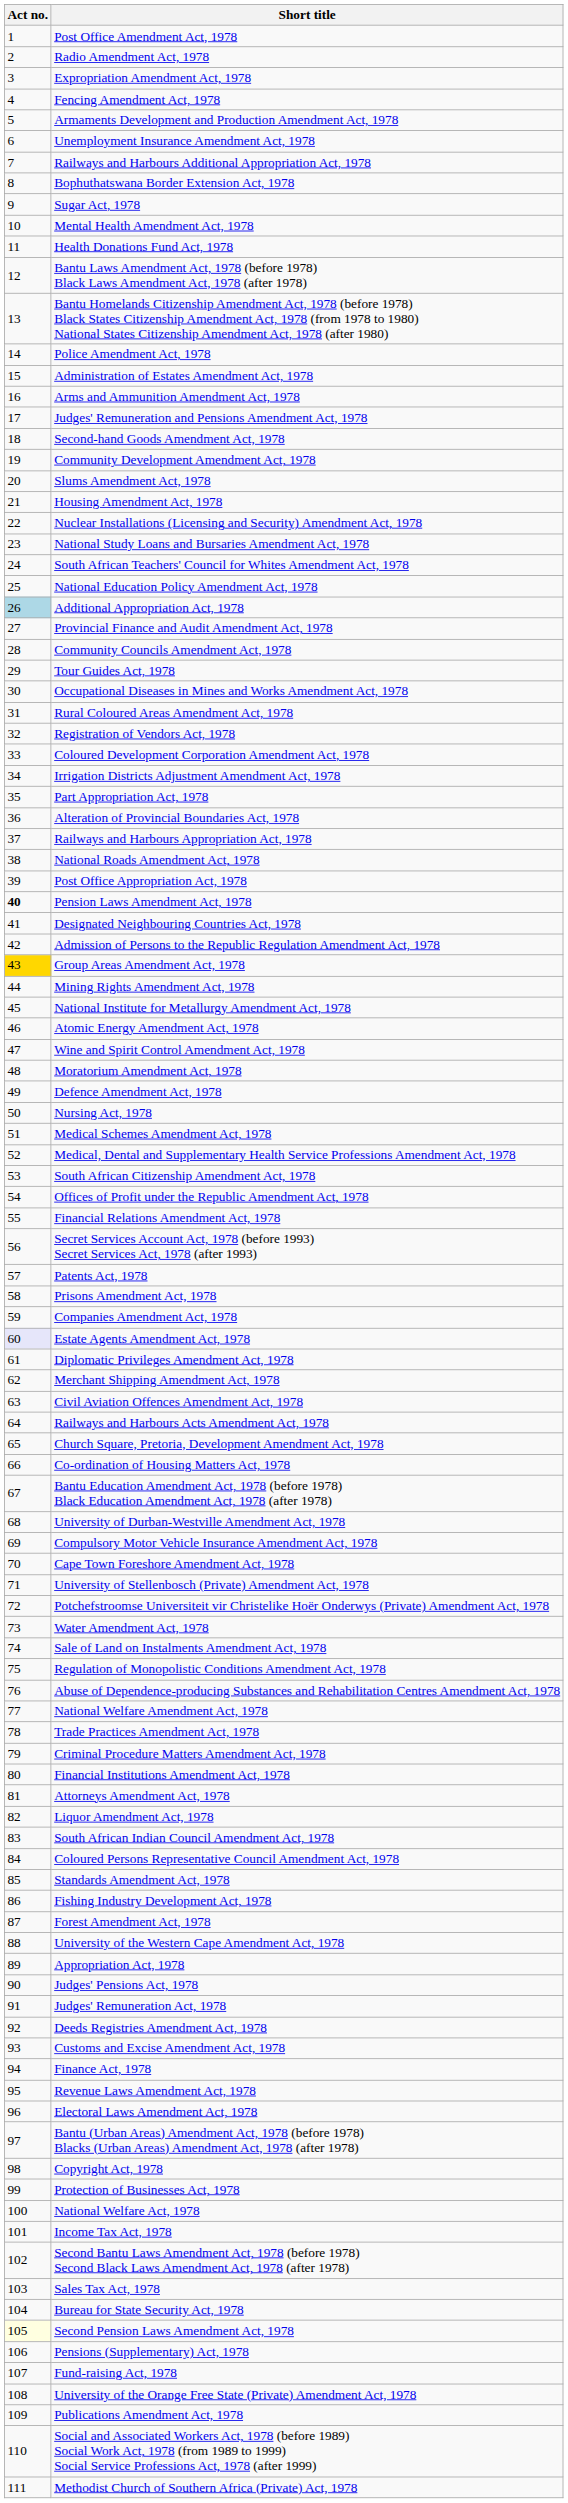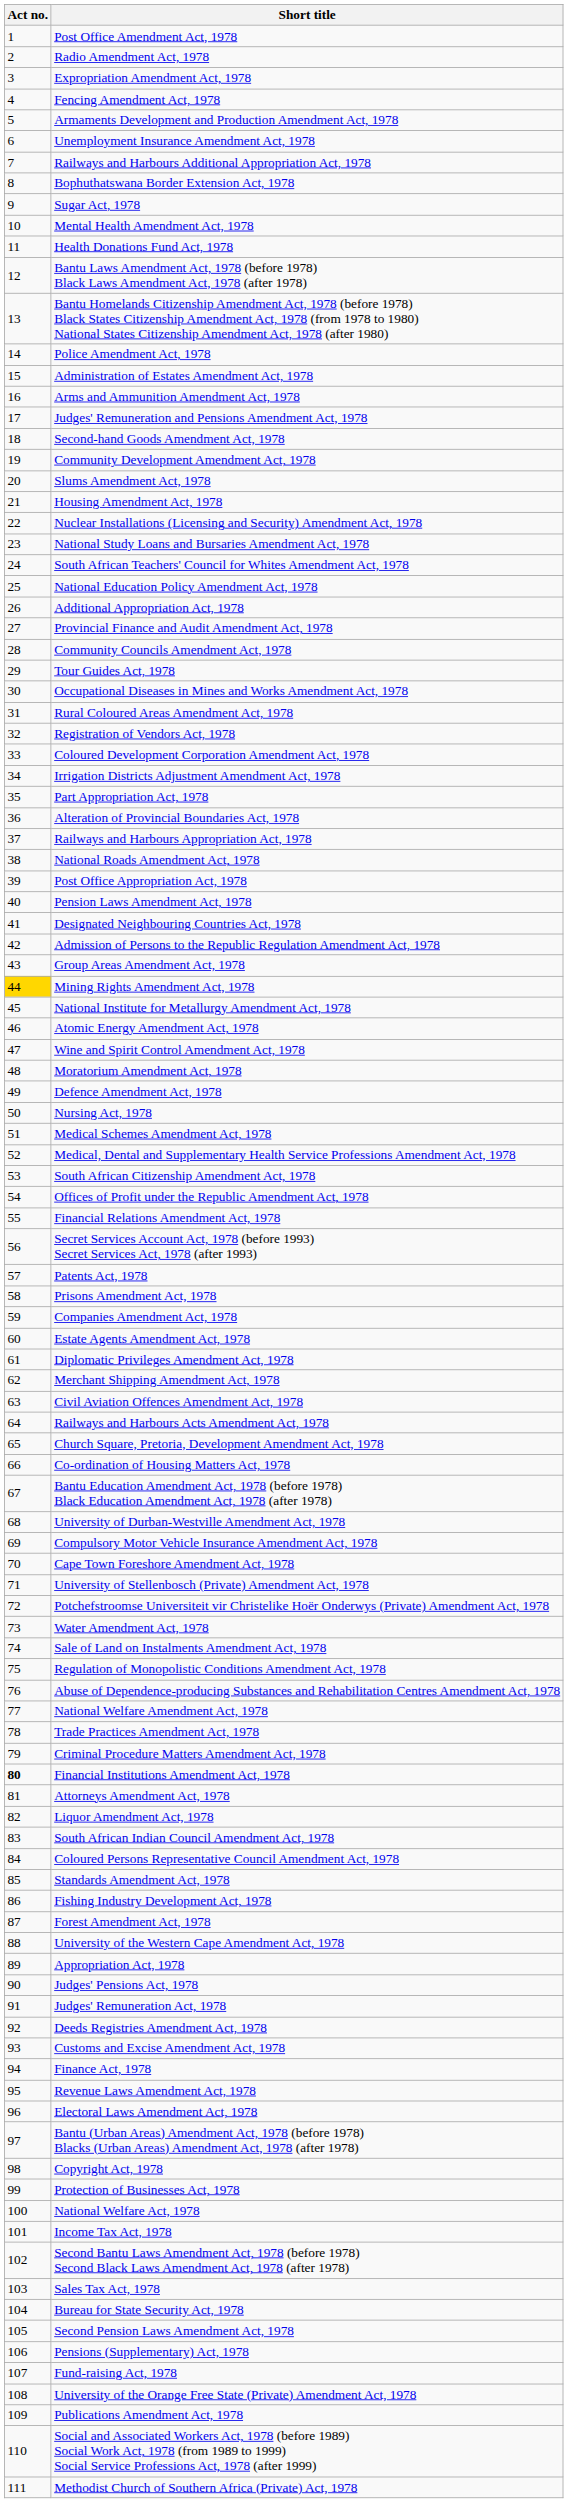(14, 607) lightblue background -> (14, 607) no background
(14, 902) bold -> (14, 902) normal
(14, 965) gold background -> (14, 965) no background
(14, 986) no background -> (14, 986) gold background
(14, 1338) lavender background -> (14, 1338) no background
(14, 1774) normal -> (14, 1774) bold
(17, 2331) lightyellow background -> (17, 2331) no background
